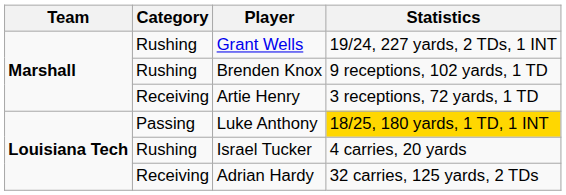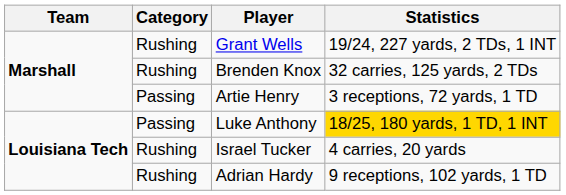(439, 71) 9 receptions, 102 yards, 1 TD -> (433, 71) 32 carries, 125 yards, 2 TDs
(172, 97) Receiving -> (166, 97) Passing
(172, 176) Receiving -> (166, 176) Rushing
(434, 176) 32 carries, 125 yards, 2 TDs -> (438, 176) 9 receptions, 102 yards, 1 TD
